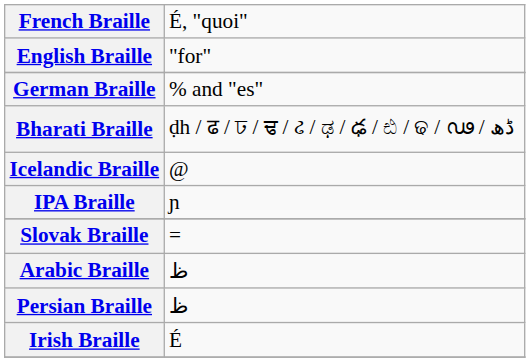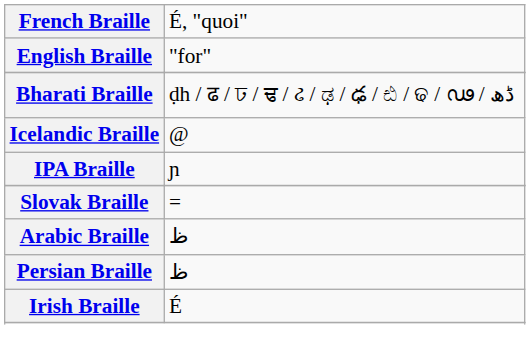- row: (84, 88)
